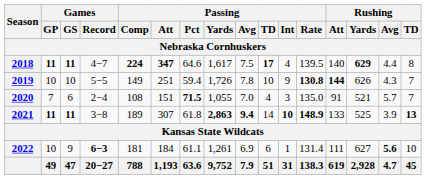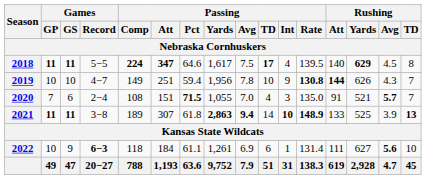(99, 64) 4−7 -> (99, 64) 5−5
(390, 64) 4.4 -> (390, 64) 4.5
(99, 81) 5−5 -> (99, 81) 4−7
(220, 81) 1,726 -> (220, 81) 1,956
(390, 98) normal -> (390, 98) bold
(135, 149) 181 -> (135, 149) 118
